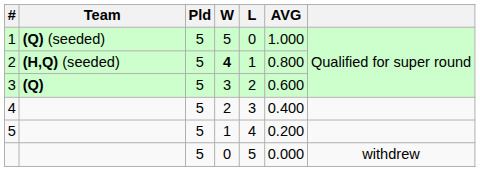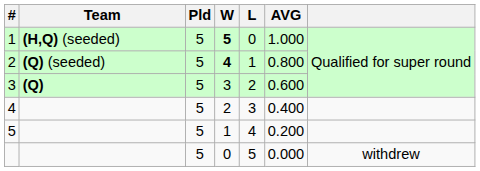(64, 39) (Q) (seeded) -> (71, 39) (H,Q) (seeded)
(227, 39) normal -> (227, 39) bold
(71, 62) (H,Q) (seeded) -> (64, 62) (Q) (seeded)
